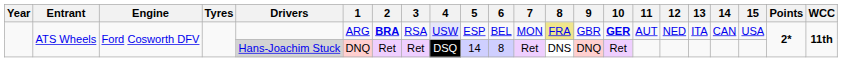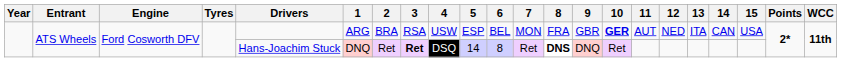(387, 31) bold -> (387, 31) normal
(445, 31) lavender background -> (444, 31) no background
(560, 31) khaki background -> (558, 31) no background
(289, 48) lightgrey background -> (289, 48) no background
(416, 48) normal -> (415, 48) bold
(560, 48) normal -> (558, 48) bold
